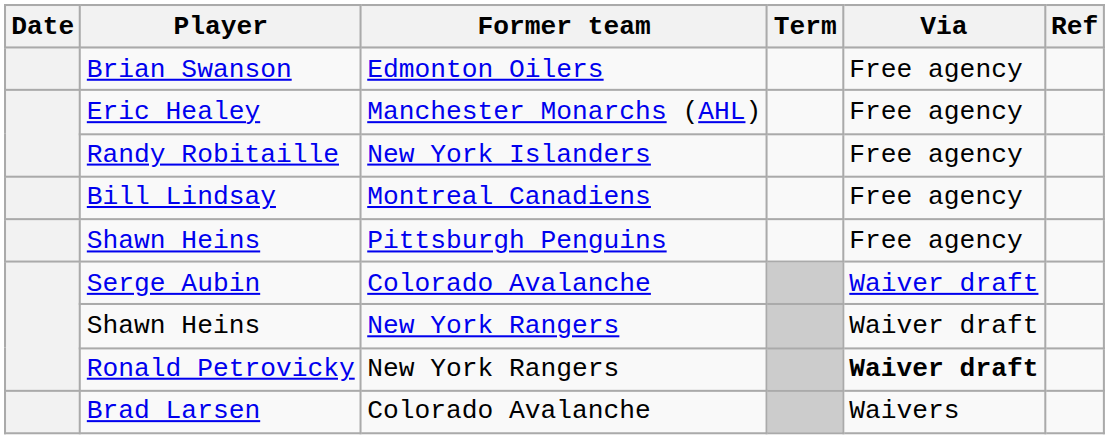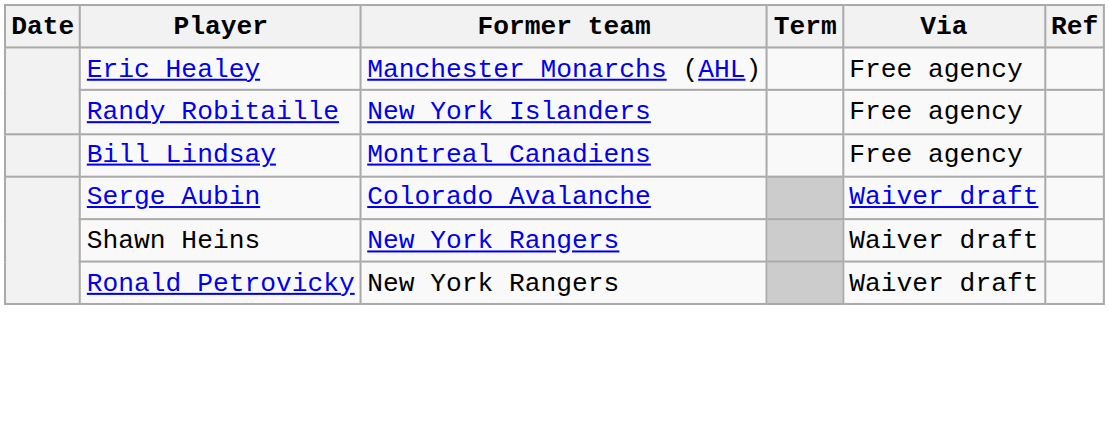- row: (189, 69)
- row: (174, 240)
(944, 369) bold -> (944, 283) normal
- row: (174, 412)
